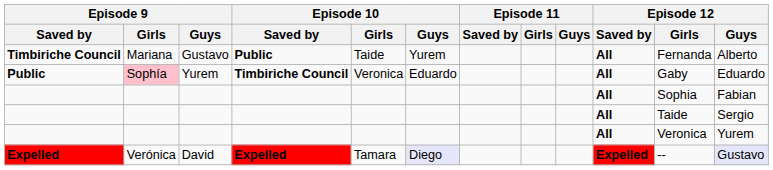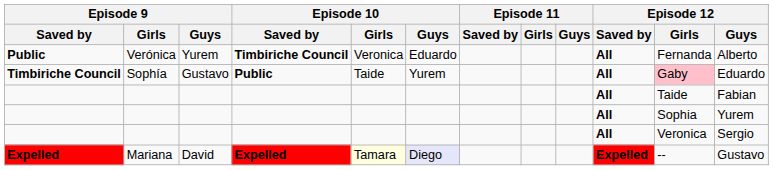(64, 54) Timbiriche Council -> (26, 54) Public
(150, 54) Mariana -> (151, 54) Verónica
(205, 54) Gustavo -> (200, 54) Yurem
(254, 54) Public -> (291, 54) Timbiriche Council
(369, 54) Taide -> (379, 54) Veronica
(427, 54) Yurem -> (433, 54) Eduardo
(26, 74) Public -> (64, 74) Timbiriche Council
(147, 74) pink background -> (147, 74) no background
(200, 74) Yurem -> (205, 74) Gustavo
(291, 74) Timbiriche Council -> (254, 74) Public
(379, 74) Veronica -> (369, 74) Taide
(433, 74) Eduardo -> (427, 74) Yurem
(672, 74) no background -> (672, 74) pink background
(677, 94) Sophia -> (672, 94) Taide
(672, 114) Taide -> (677, 114) Sophia
(736, 114) Sergio -> (736, 114) Yurem
(736, 134) Yurem -> (736, 134) Sergio
(151, 154) Verónica -> (150, 154) Mariana
(375, 154) no background -> (375, 154) lightyellow background
(741, 154) lavender background -> (741, 154) no background
